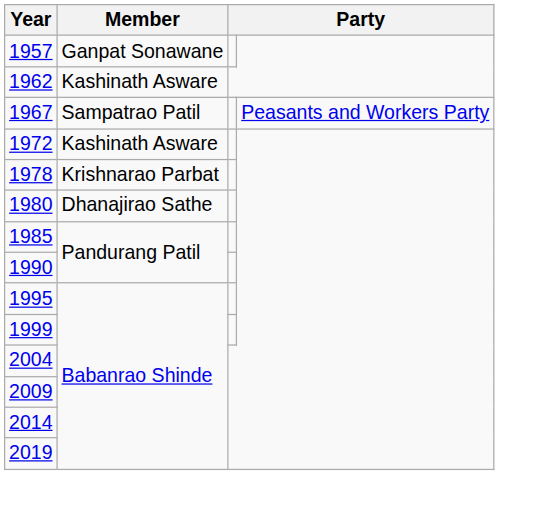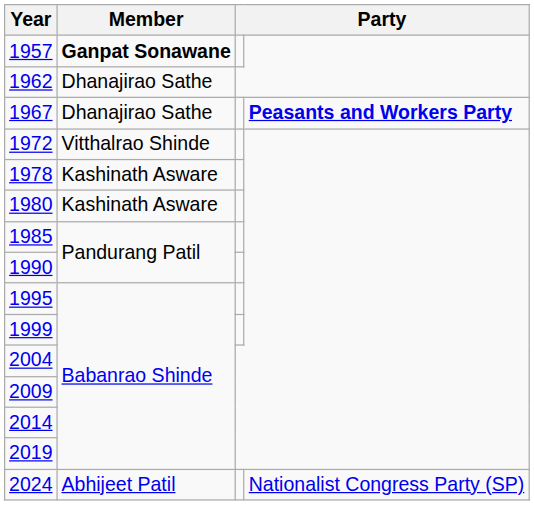(142, 50) normal -> (146, 50) bold
(140, 81) Kashinath Asware -> (137, 81) Dhanajirao Sathe
(131, 112) Sampatrao Patil -> (137, 112) Dhanajirao Sathe
(365, 112) normal -> (380, 112) bold
(140, 143) Kashinath Asware -> (136, 143) Vitthalrao Shinde
(140, 174) Krishnarao Parbat -> (140, 174) Kashinath Asware
(137, 205) Dhanajirao Sathe -> (140, 205) Kashinath Asware
+ row: (31, 484)
